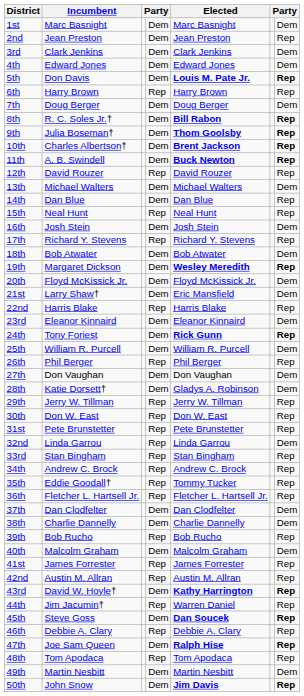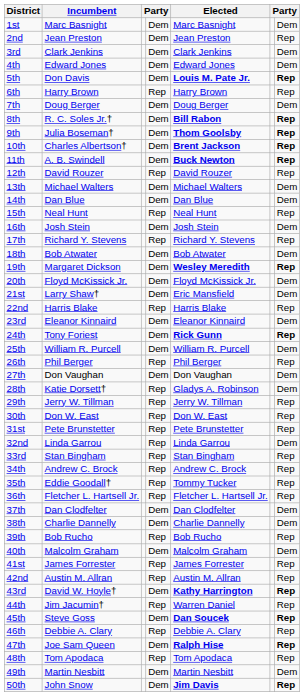(286, 200) Rep -> (287, 200) Dem
(158, 388) Dem -> (157, 388) Rep
